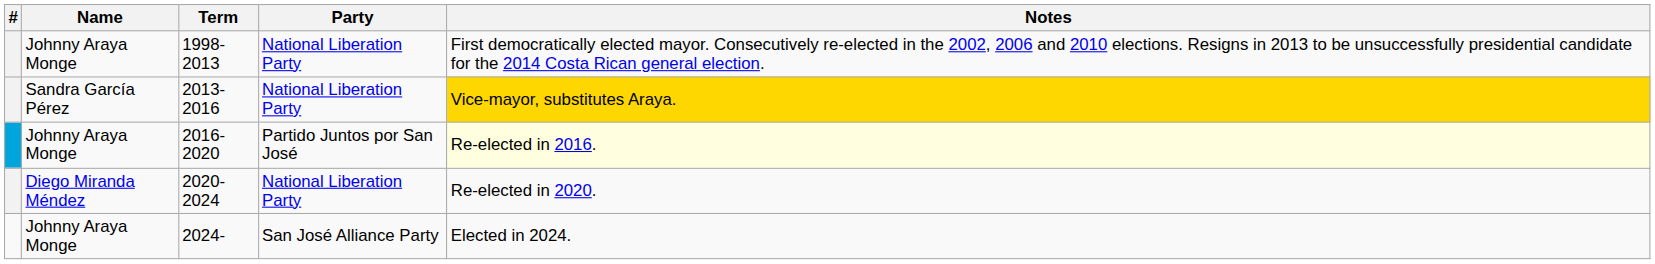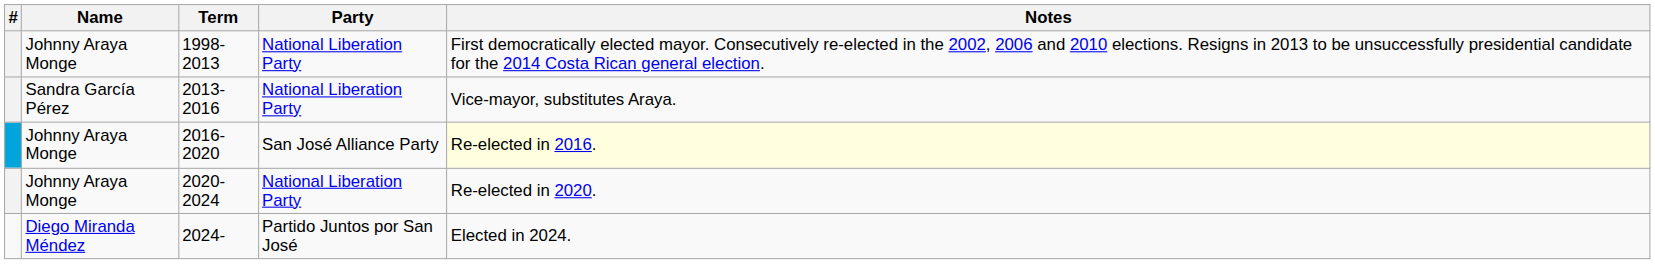(564, 99) gold background -> (564, 99) no background
(348, 145) Partido Juntos por San José -> (350, 145) San José Alliance Party
(80, 190) Diego Miranda Méndez -> (76, 190) Johnny Araya Monge
(76, 236) Johnny Araya Monge -> (80, 236) Diego Miranda Méndez
(350, 236) San José Alliance Party -> (348, 236) Partido Juntos por San José
